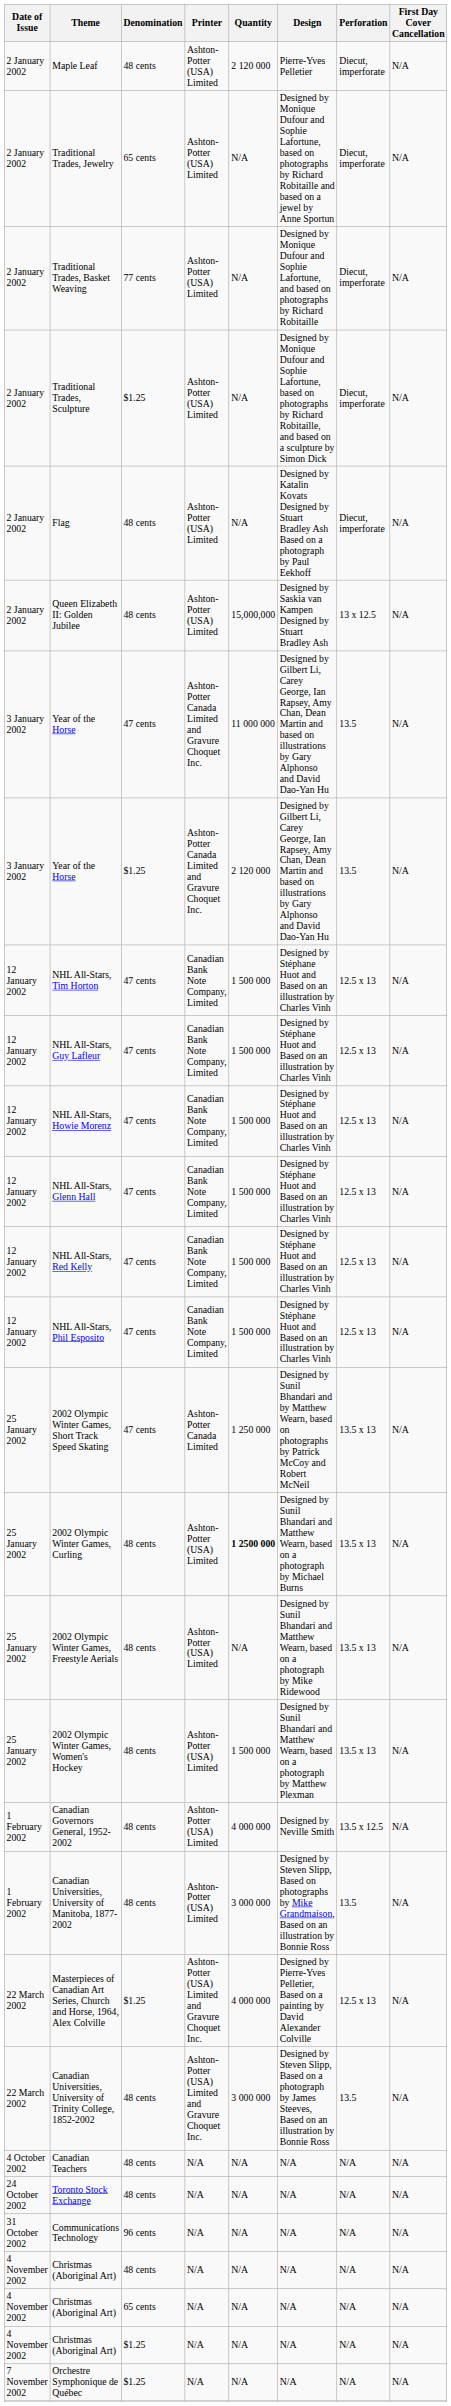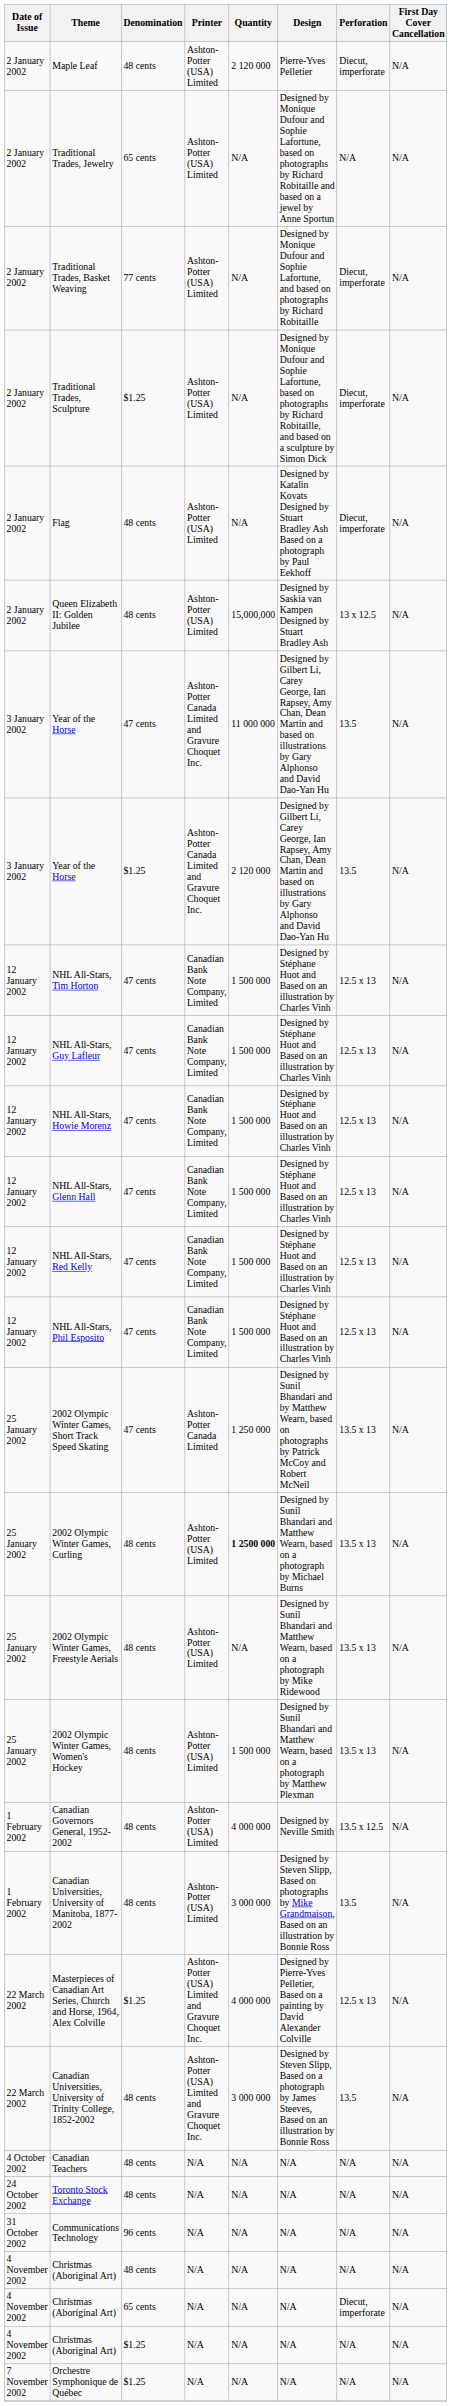(362, 158) Diecut, imperforate -> (348, 158) N/A
(348, 2307) N/A -> (362, 2307) Diecut, imperforate
